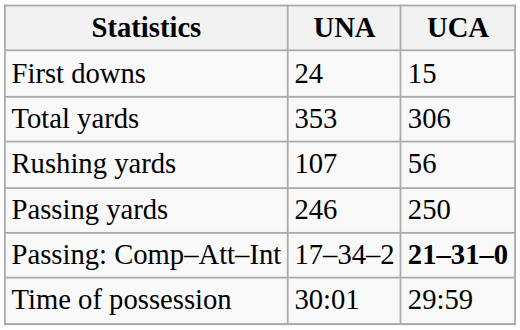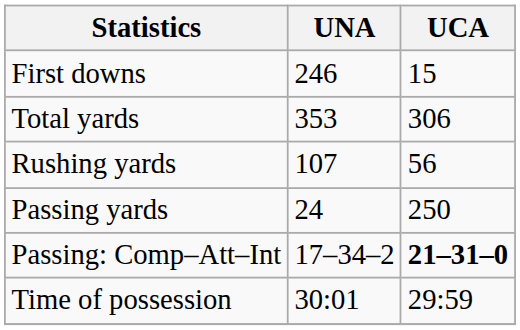(309, 73) 24 -> (316, 73) 246
(316, 209) 246 -> (309, 209) 24
